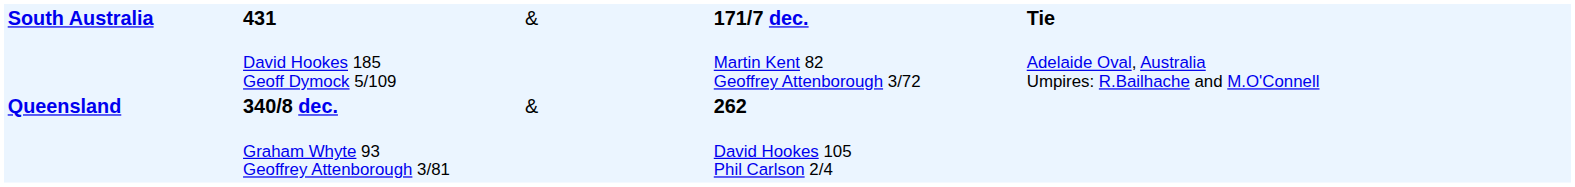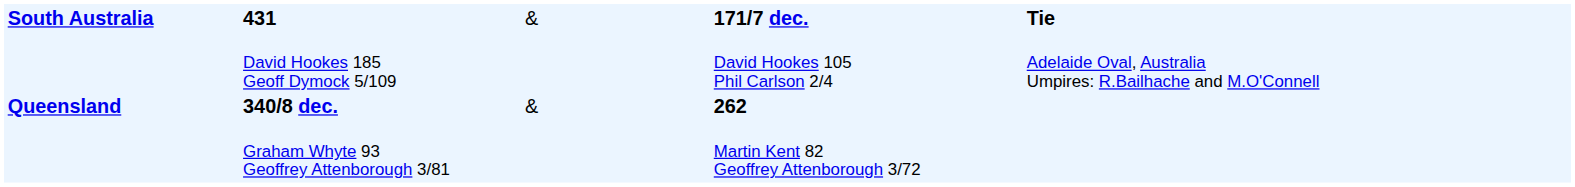(817, 72) Martin Kent 82 Geoffrey Attenborough 3/72 -> (783, 72) David Hookes 105 Phil Carlson 2/4
(783, 160) David Hookes 105 Phil Carlson 2/4 -> (817, 160) Martin Kent 82 Geoffrey Attenborough 3/72
